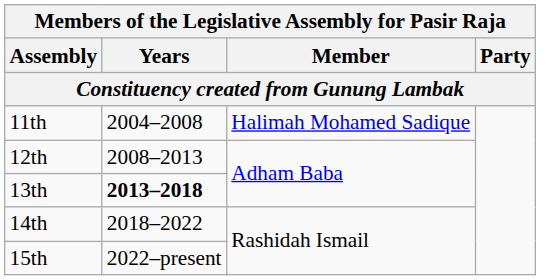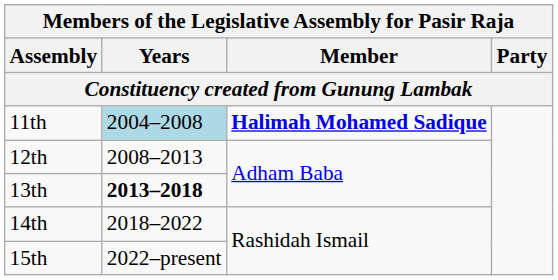(155, 122) no background -> (155, 122) lightblue background
(351, 122) normal -> (359, 122) bold
